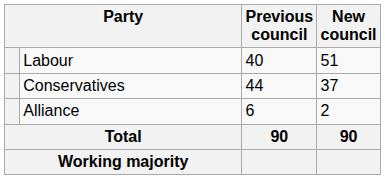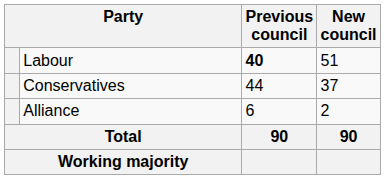(254, 60) normal -> (254, 60) bold
